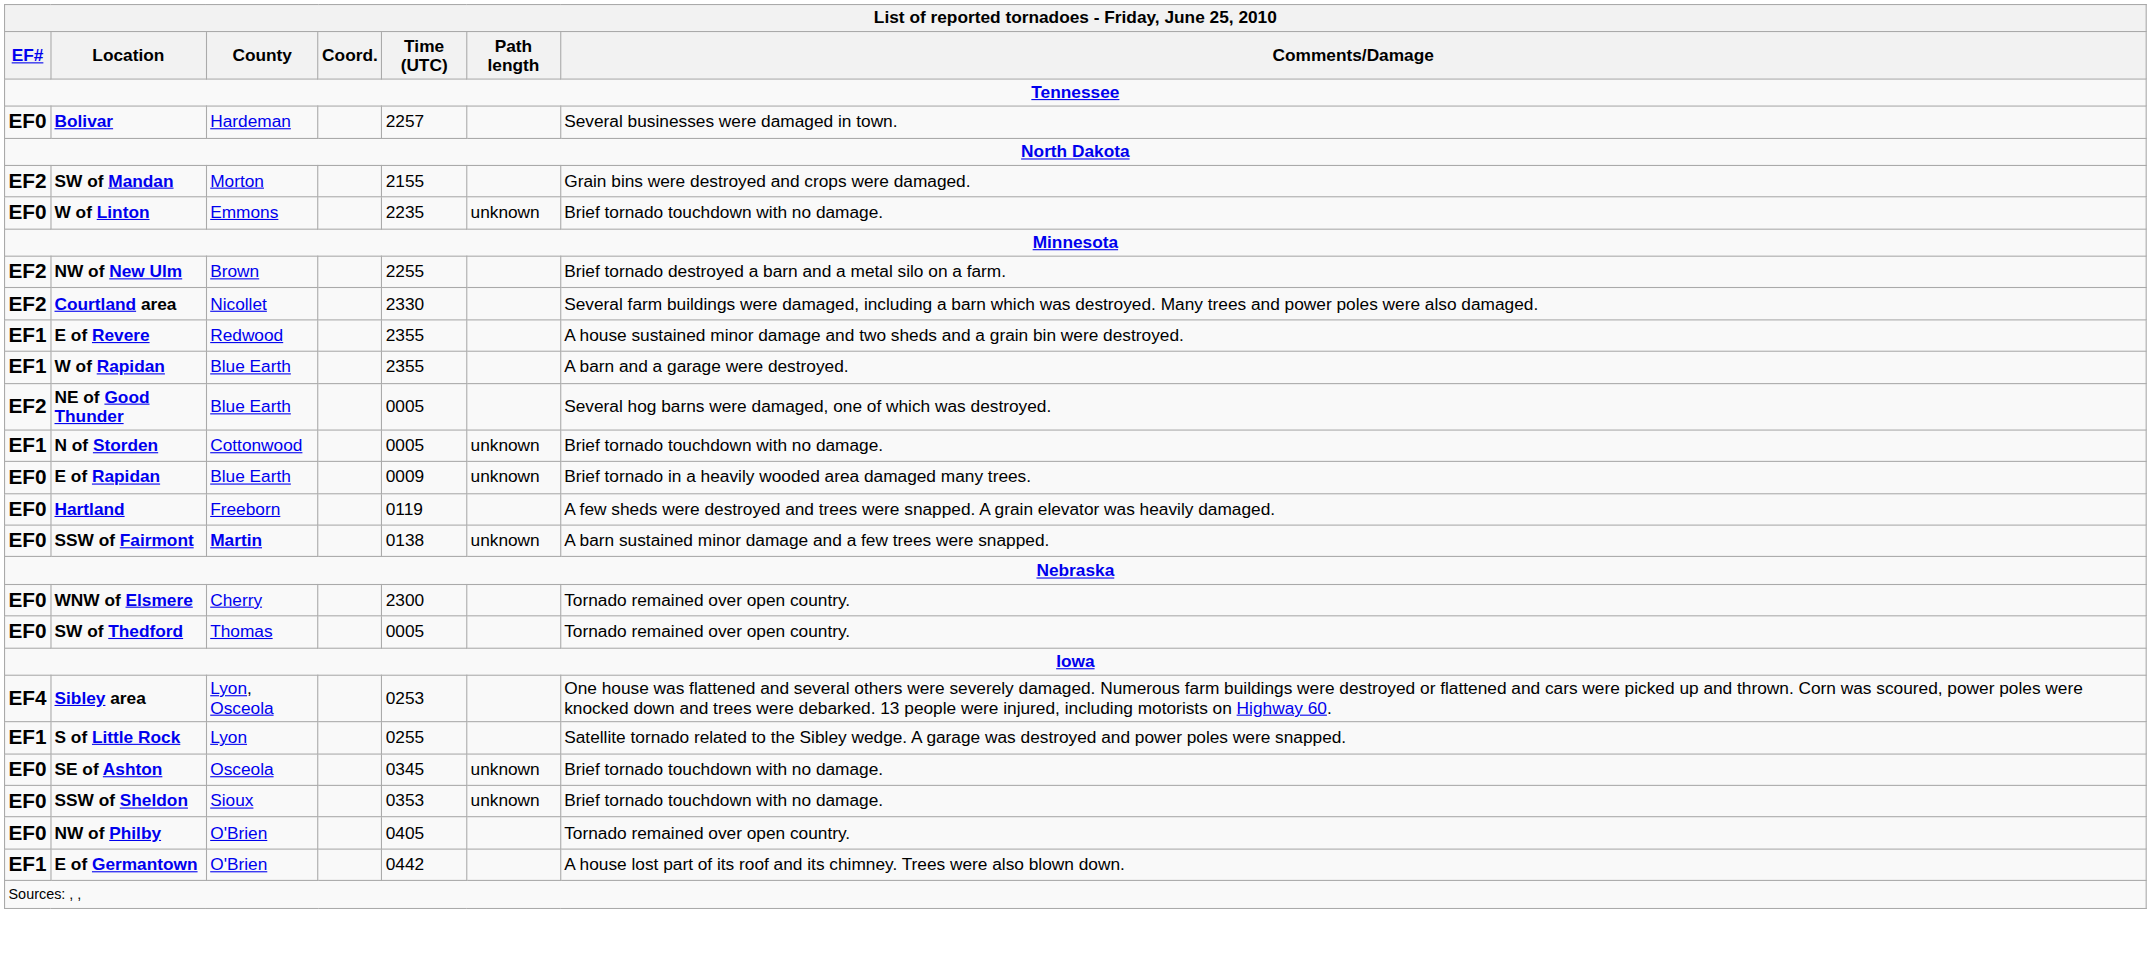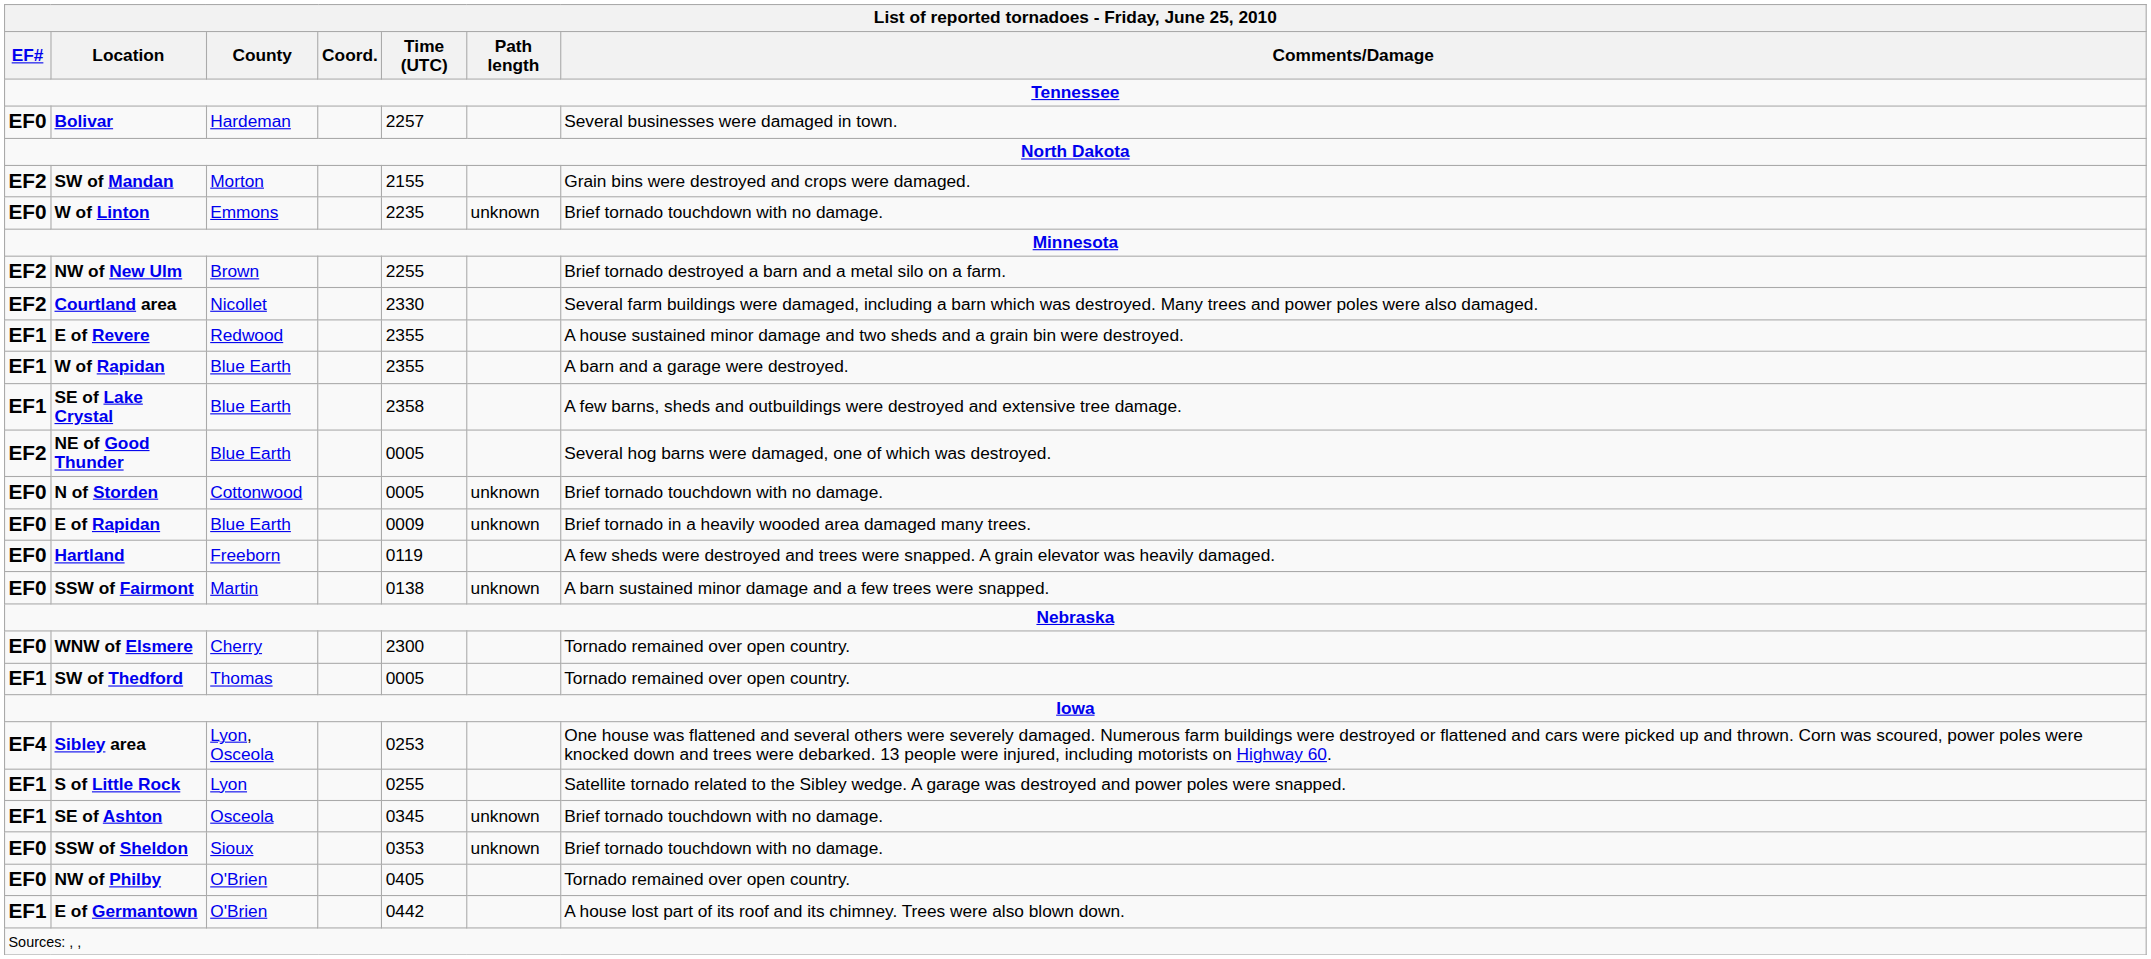+ row: (99, 406)
(28, 445) EF1 -> (28, 492) EF0
(236, 540) bold -> (234, 587) normal
(28, 631) EF0 -> (28, 678) EF1
(28, 769) EF0 -> (28, 816) EF1
